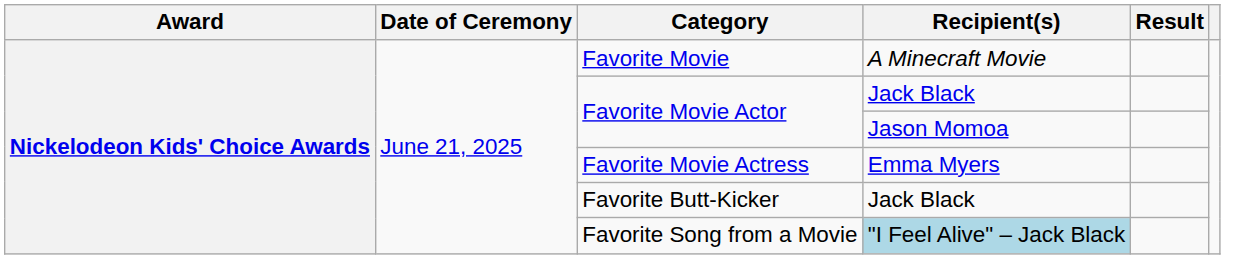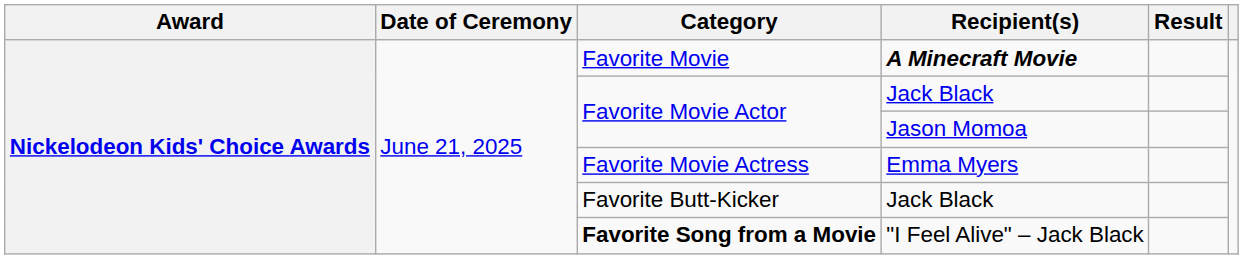(957, 57) normal -> (982, 57) bold
(720, 235) normal -> (729, 235) bold
(996, 235) lightblue background -> (1015, 235) no background
